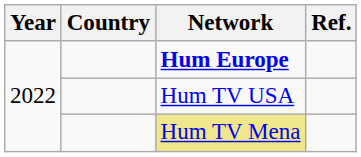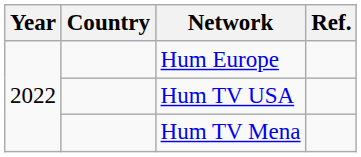(225, 59) bold -> (220, 59) normal
(231, 132) khaki background -> (231, 132) no background
